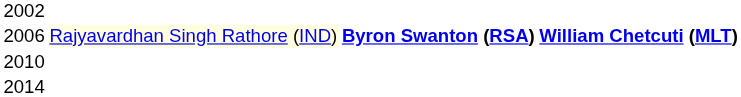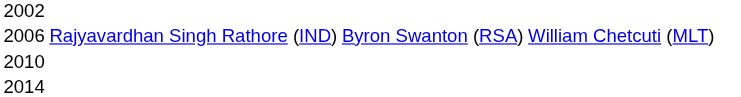(193, 36) lightyellow background -> (193, 36) no background
(438, 36) bold -> (433, 36) normal
(639, 36) bold -> (621, 36) normal
